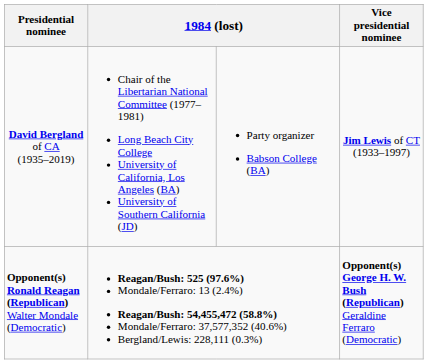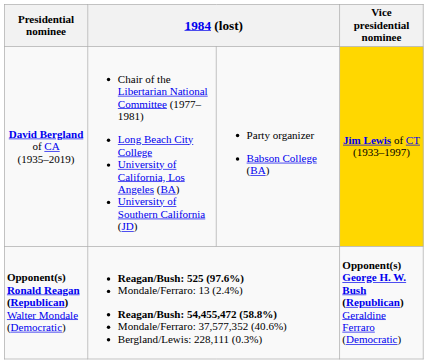(381, 146) no background -> (381, 146) gold background
